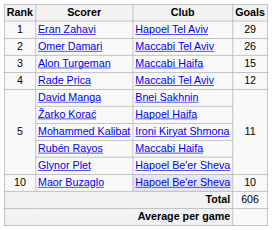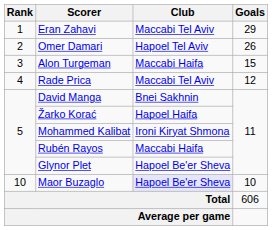(172, 30) Hapoel Tel Aviv -> (175, 30) Maccabi Tel Aviv
(175, 47) Maccabi Tel Aviv -> (172, 47) Hapoel Tel Aviv
